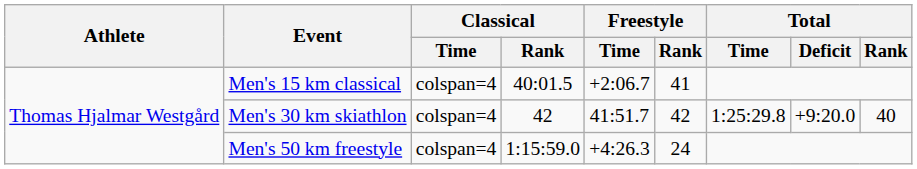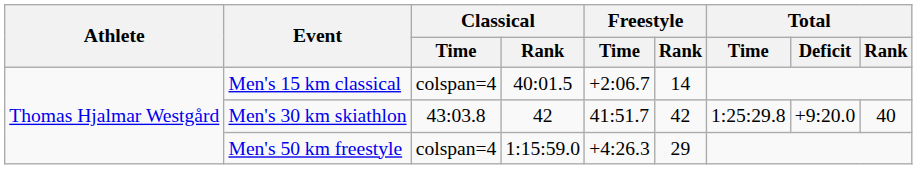(680, 83) 41 -> (680, 83) 14
(456, 116) colspan=4 -> (456, 116) 43:03.8
(680, 148) 24 -> (680, 148) 29
